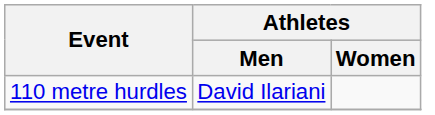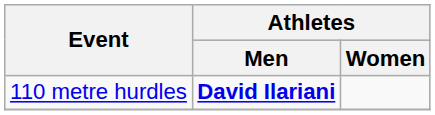(261, 93) normal -> (266, 93) bold
